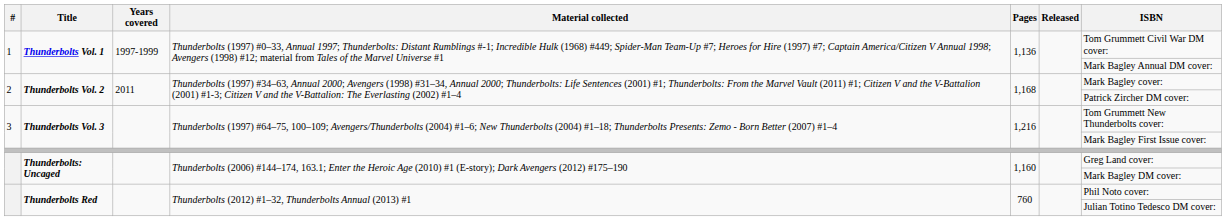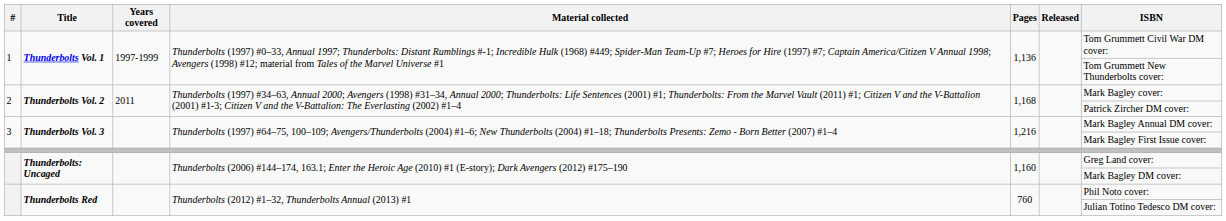(1148, 66) Mark Bagley Annual DM cover: -> (1125, 71) Tom Grummett New Thunderbolts cover:
(1125, 118) Tom Grummett New Thunderbolts cover: -> (1148, 124) Mark Bagley Annual DM cover:
